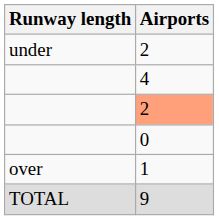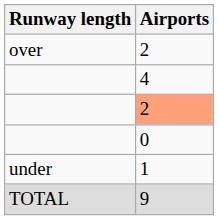(30, 49) under -> (26, 49) over
(26, 169) over -> (30, 169) under
